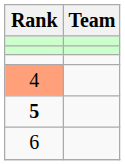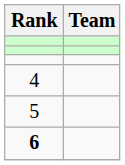(34, 79) lightsalmon background -> (34, 79) no background
(34, 111) bold -> (34, 111) normal
(34, 143) normal -> (34, 143) bold
